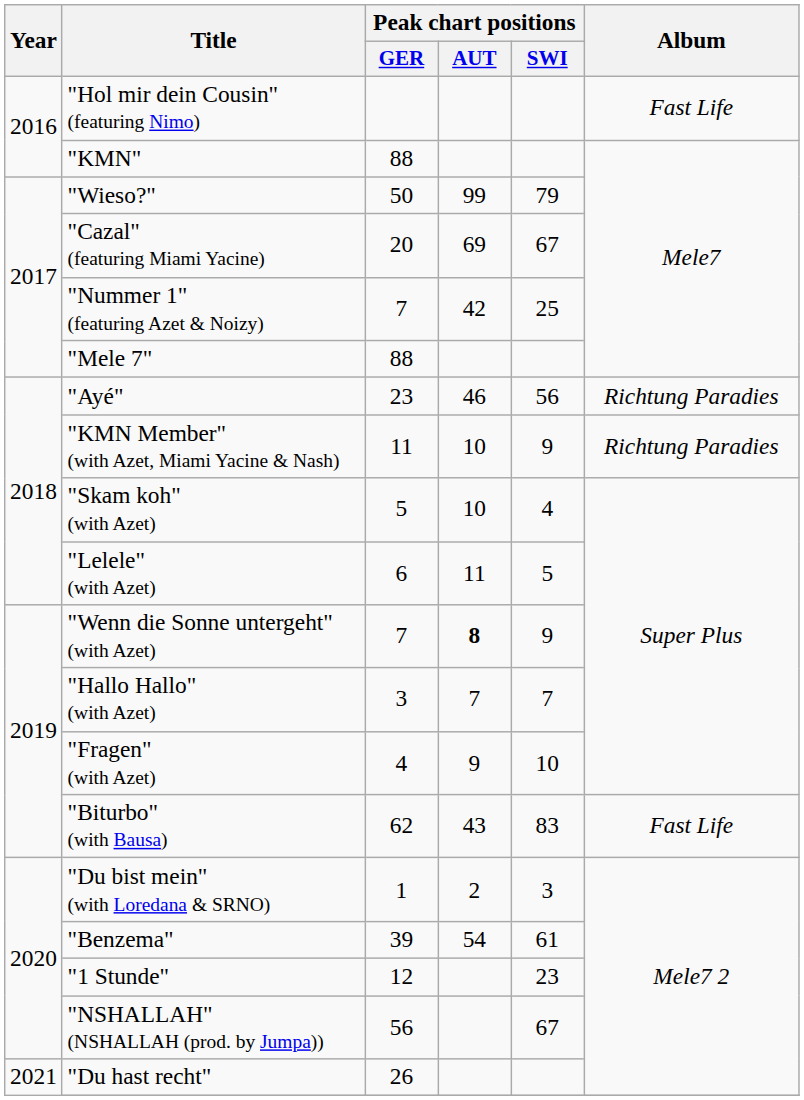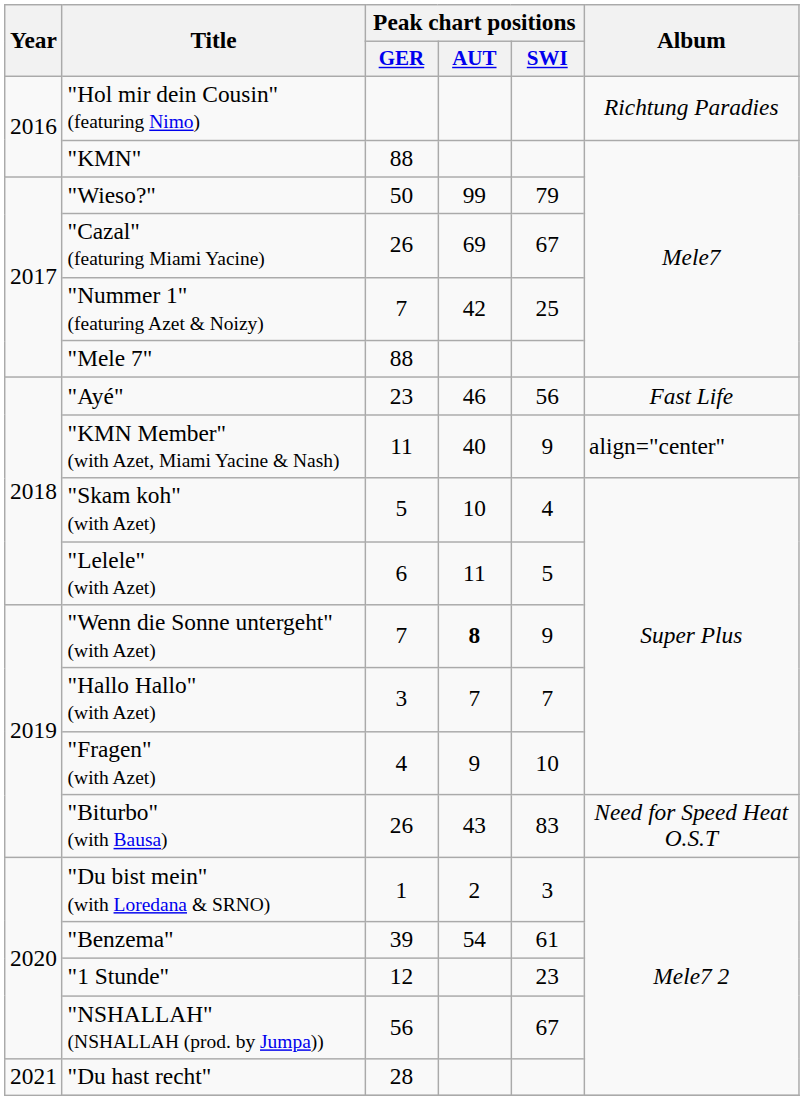(691, 107) Fast Life -> (691, 107) Richtung Paradies
(401, 245) 20 -> (401, 245) 26
(691, 395) Richtung Paradies -> (691, 395) Fast Life
(474, 446) 10 -> (474, 446) 40
(691, 446) Richtung Paradies -> (657, 446) align="center"
(401, 826) 62 -> (401, 826) 26
(691, 826) Fast Life -> (691, 826) Need for Speed Heat O.S.T
(401, 1076) 26 -> (401, 1076) 28
